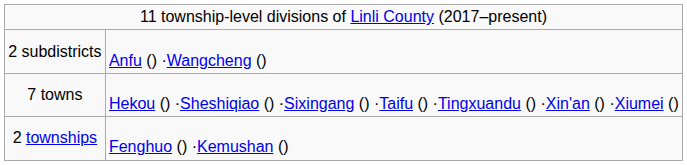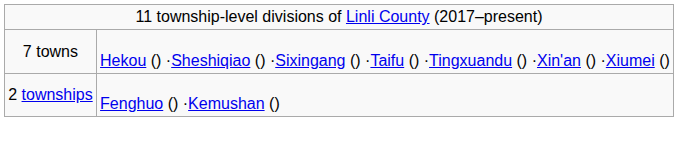- row: (55, 51)
